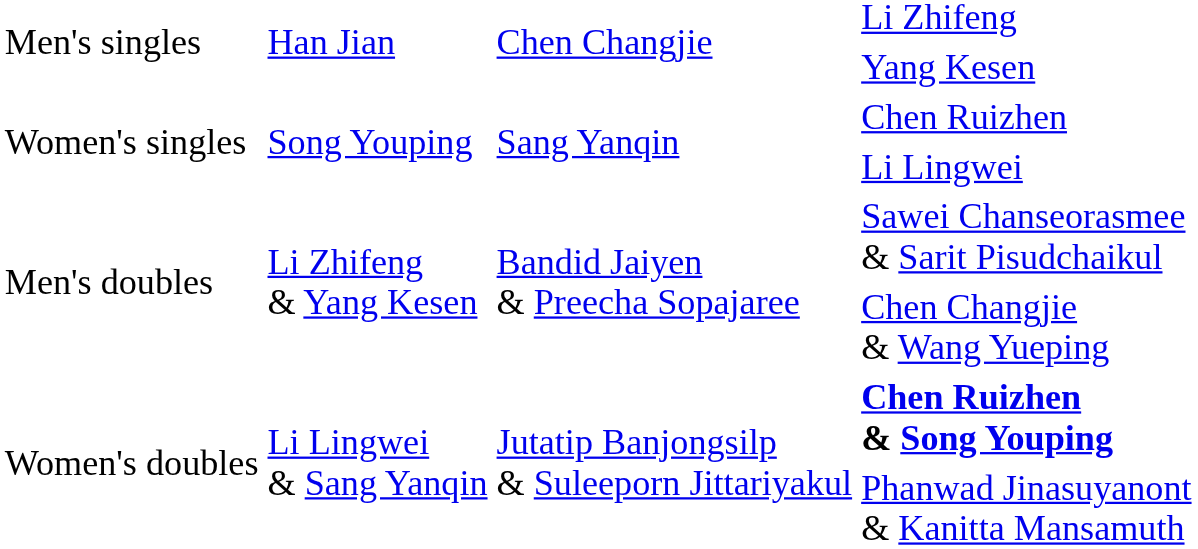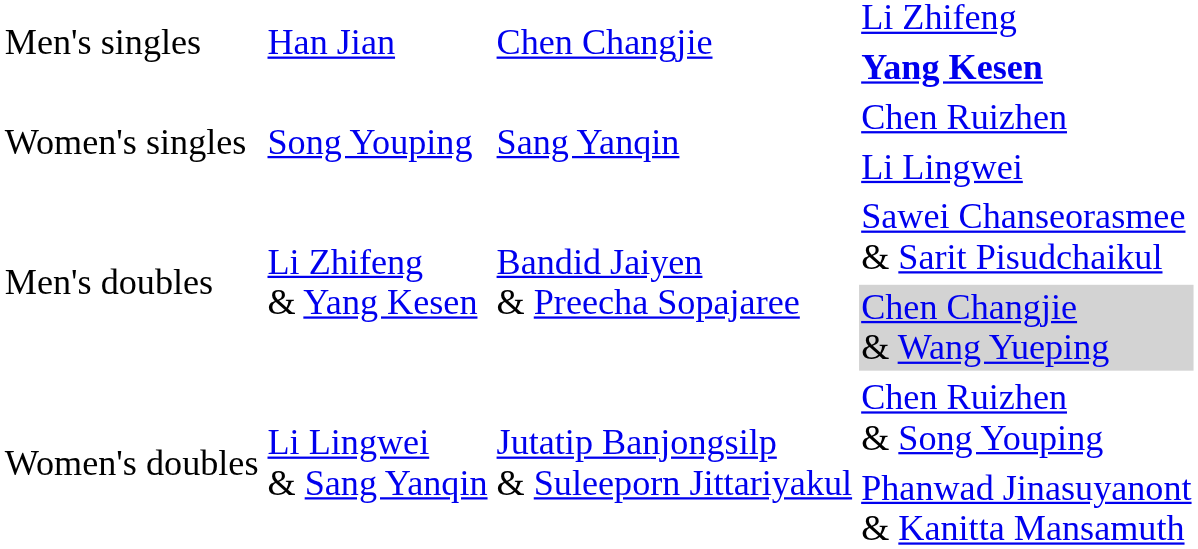(948, 67) normal -> (952, 67) bold
(985, 327) no background -> (985, 327) lightgrey background
(987, 417) bold -> (982, 417) normal
